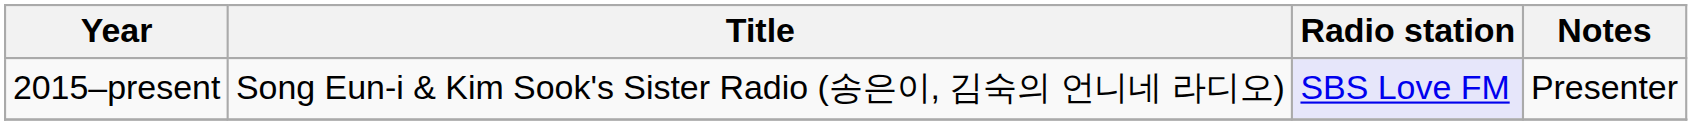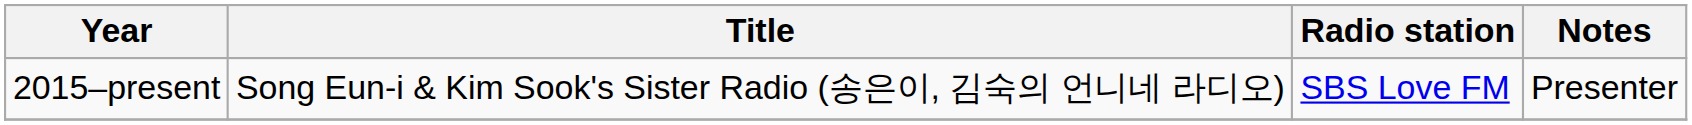(1405, 88) lavender background -> (1405, 88) no background
